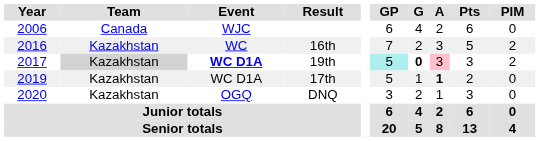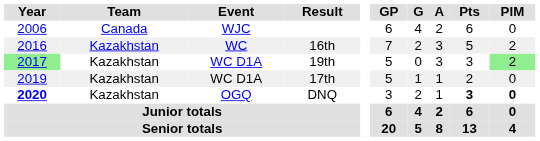(32, 62) no background -> (32, 62) lightgreen background
(124, 62) lightgrey background -> (124, 62) no background
(236, 62) bold -> (236, 62) normal
(389, 62) paleturquoise background -> (389, 62) no background
(419, 62) bold -> (418, 62) normal
(440, 62) pink background -> (439, 62) no background
(512, 62) no background -> (512, 62) lightgreen background
(440, 78) bold -> (439, 78) normal
(32, 95) normal -> (32, 95) bold
(470, 95) normal -> (469, 95) bold
(512, 95) normal -> (512, 95) bold
